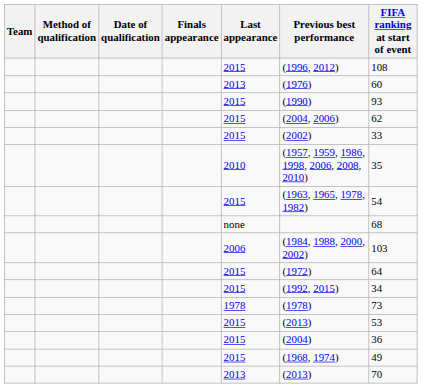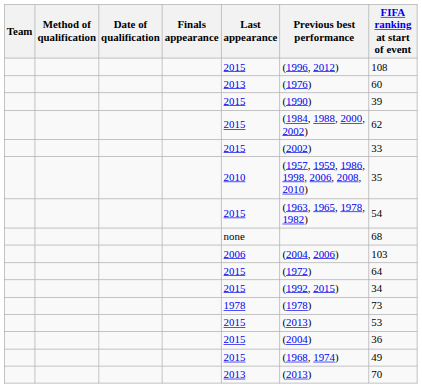(377, 101) 93 -> (377, 101) 39
(310, 118) (2004, 2006) -> (324, 124) (1984, 1988, 2000, 2002)
(324, 247) (1984, 1988, 2000, 2002) -> (310, 254) (2004, 2006)
